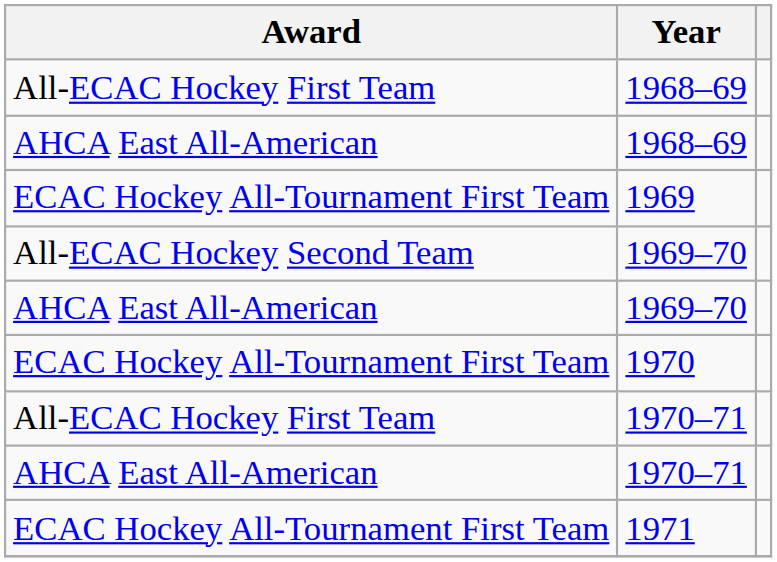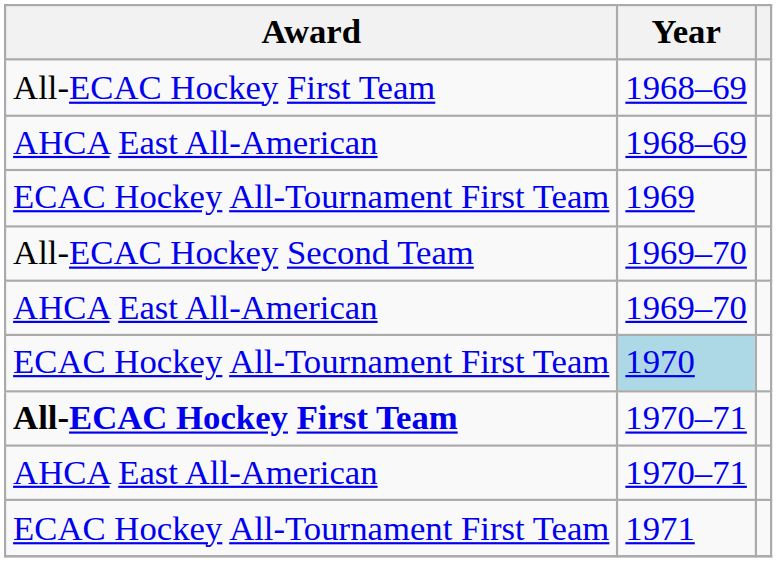(660, 362) no background -> (660, 362) lightblue background
(224, 417) normal -> (235, 417) bold
